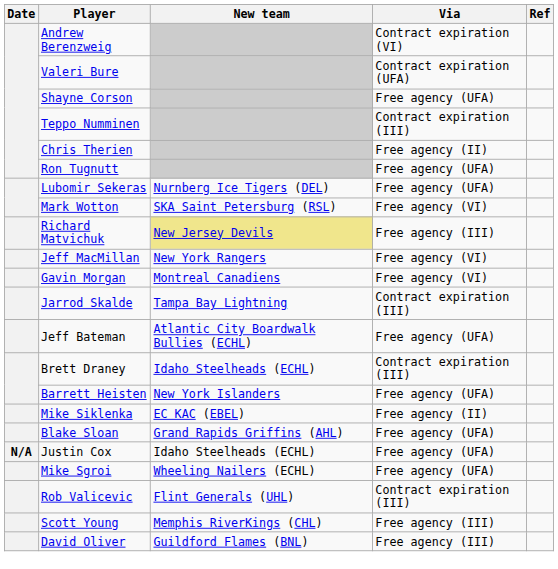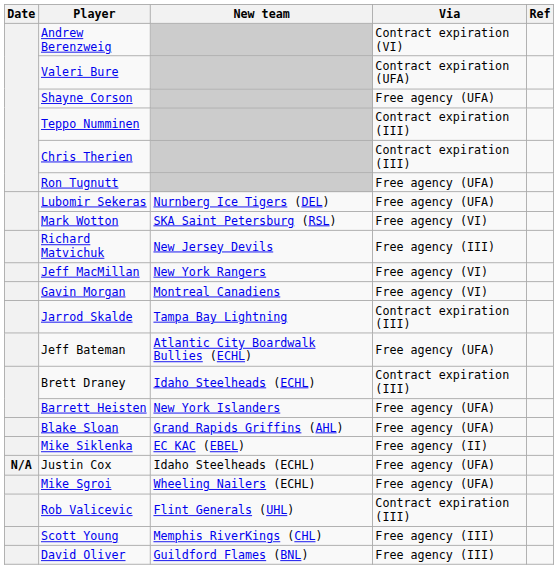(432, 150) Free agency (II) -> (442, 157) Contract expiration (III)
(213, 233) khaki background -> (213, 246) no background
rows swapped: (80, 433) <-> (87, 414)
